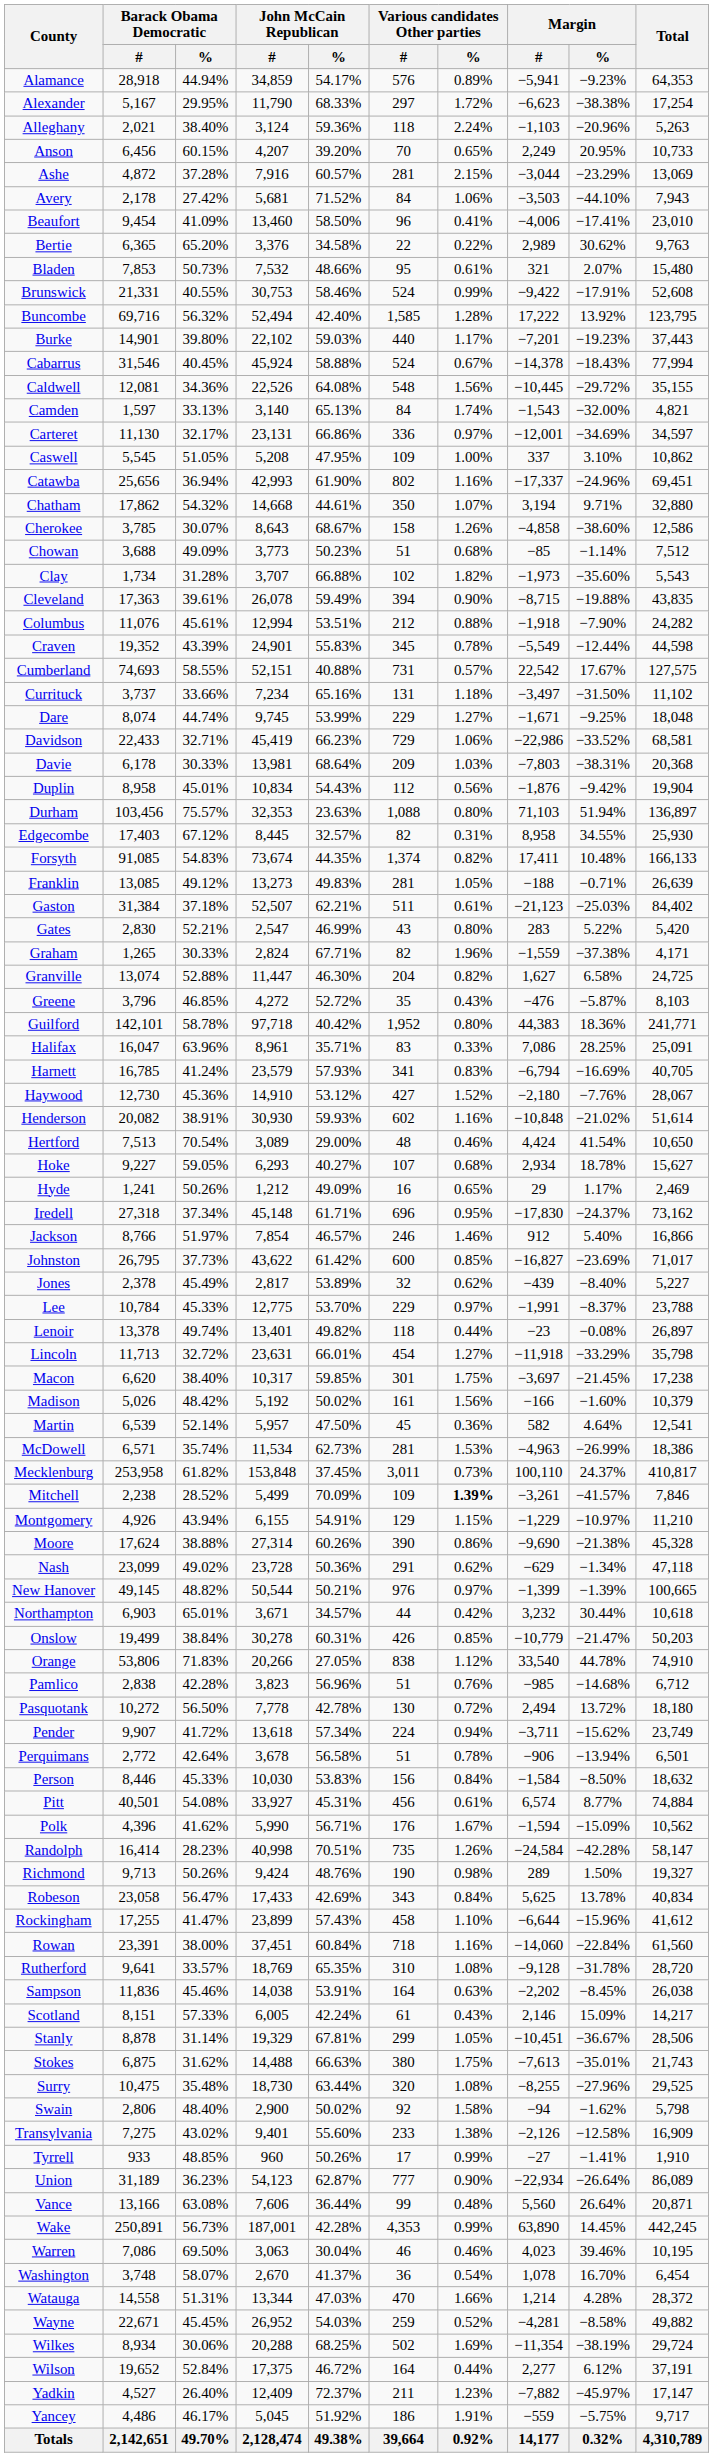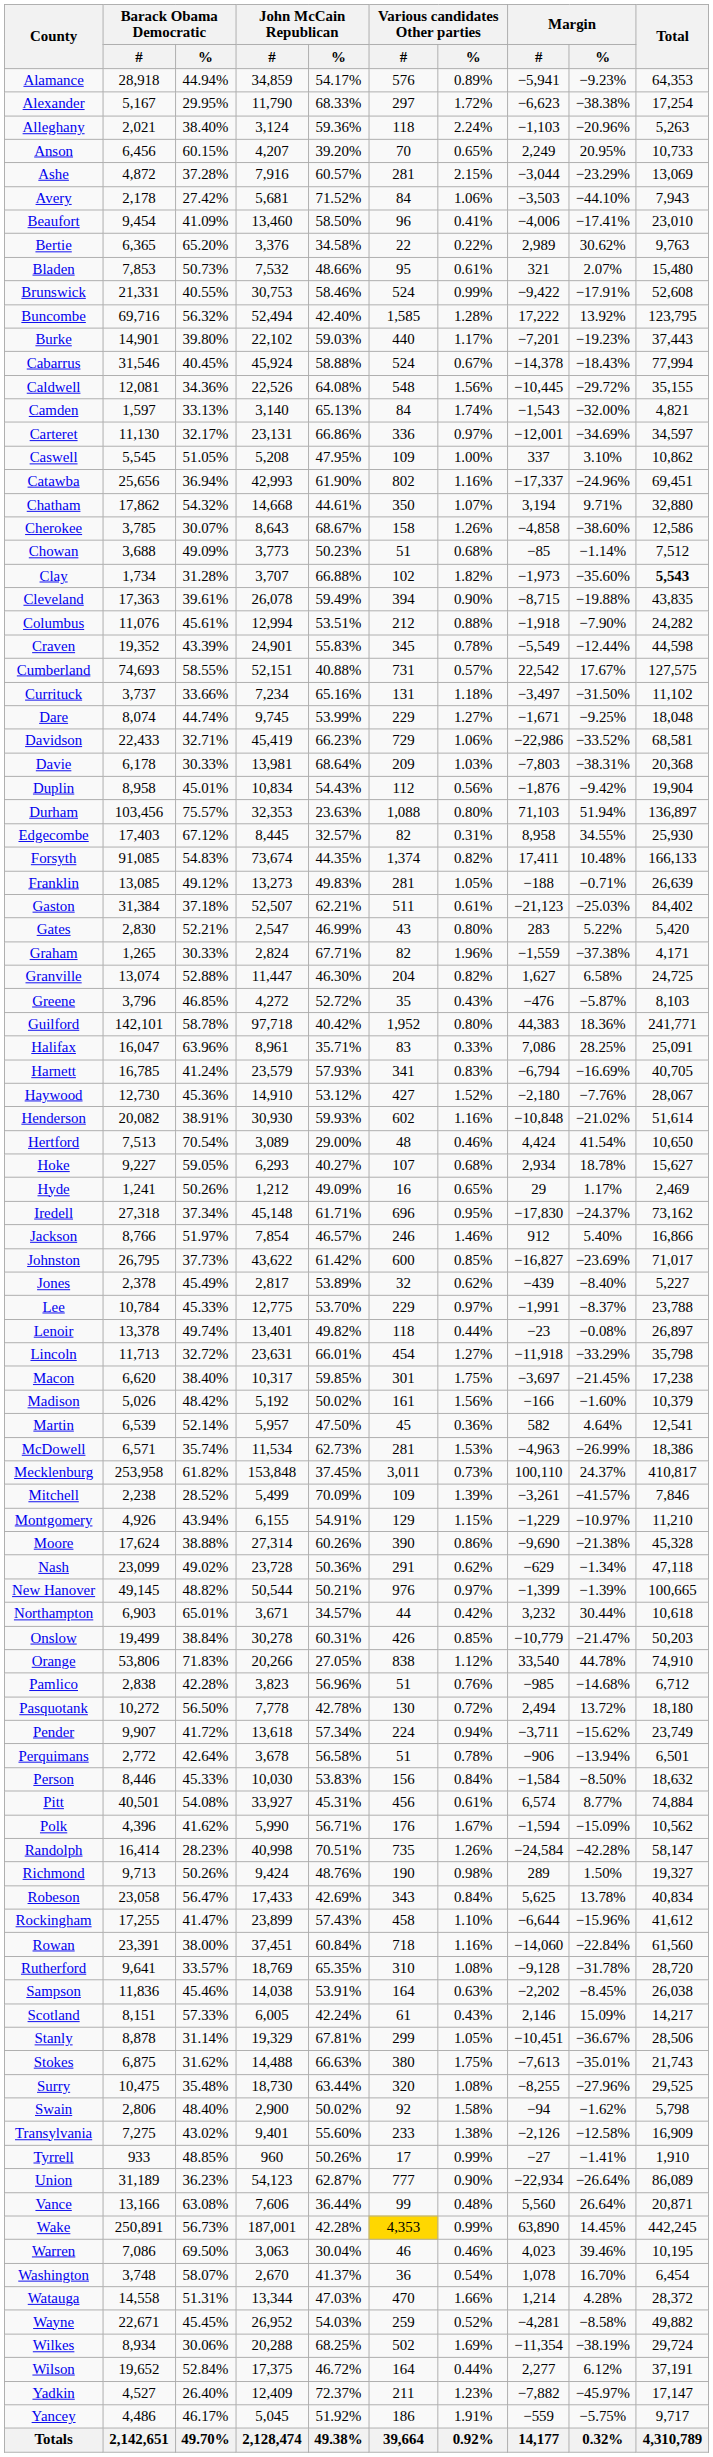(673, 575) normal -> (673, 575) bold
(473, 1496) bold -> (473, 1496) normal
(403, 2227) no background -> (403, 2227) gold background
